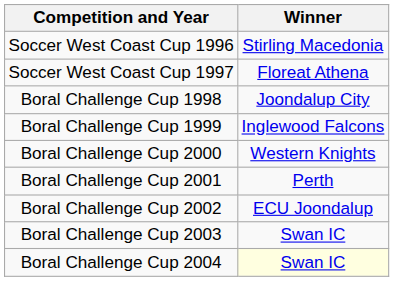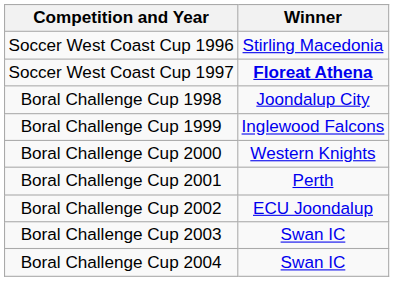(313, 72) normal -> (313, 72) bold
(313, 262) lightyellow background -> (313, 262) no background
